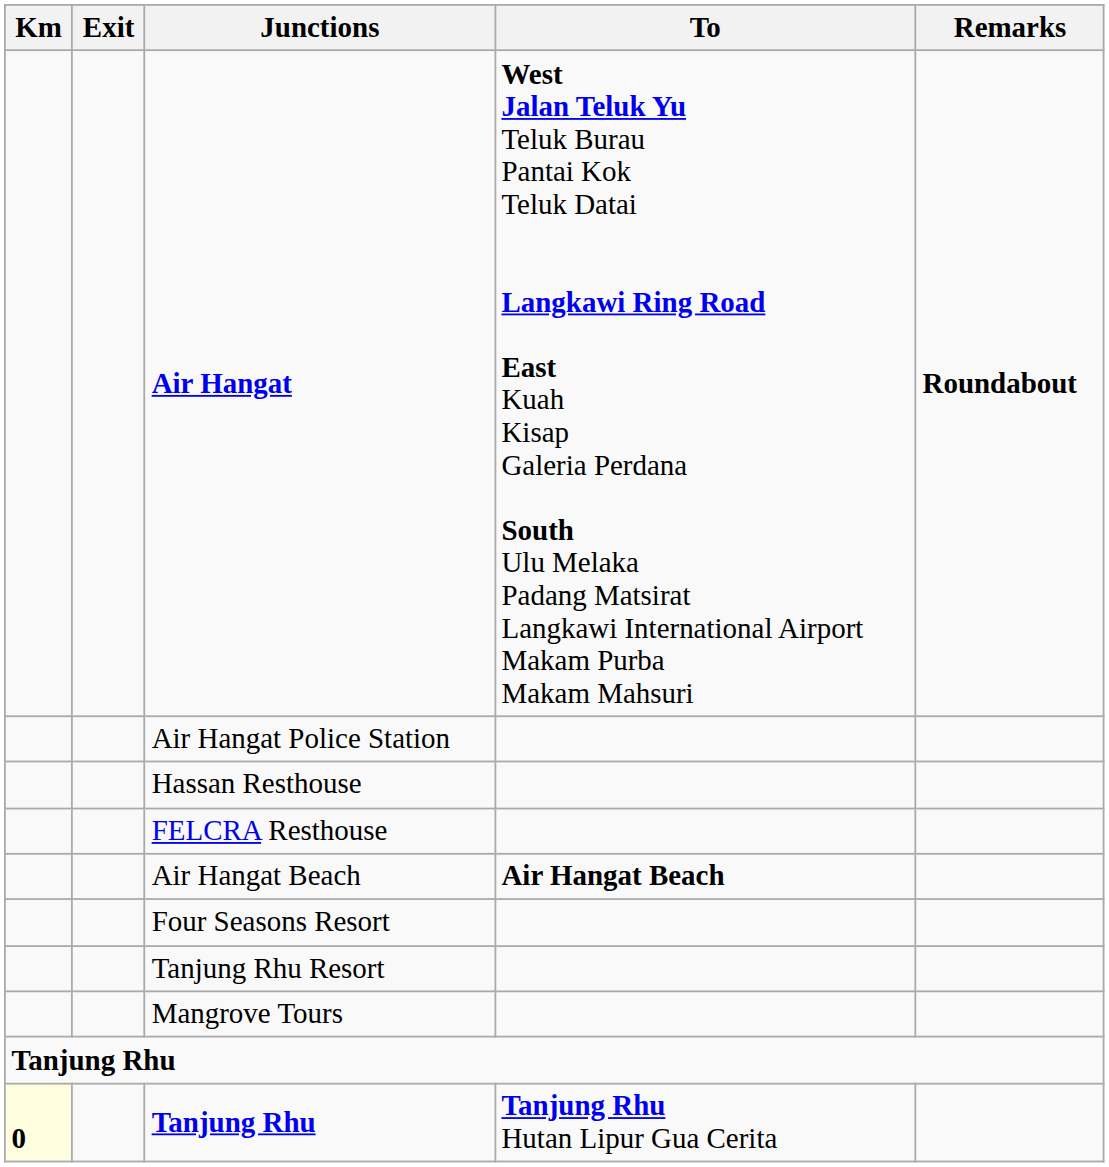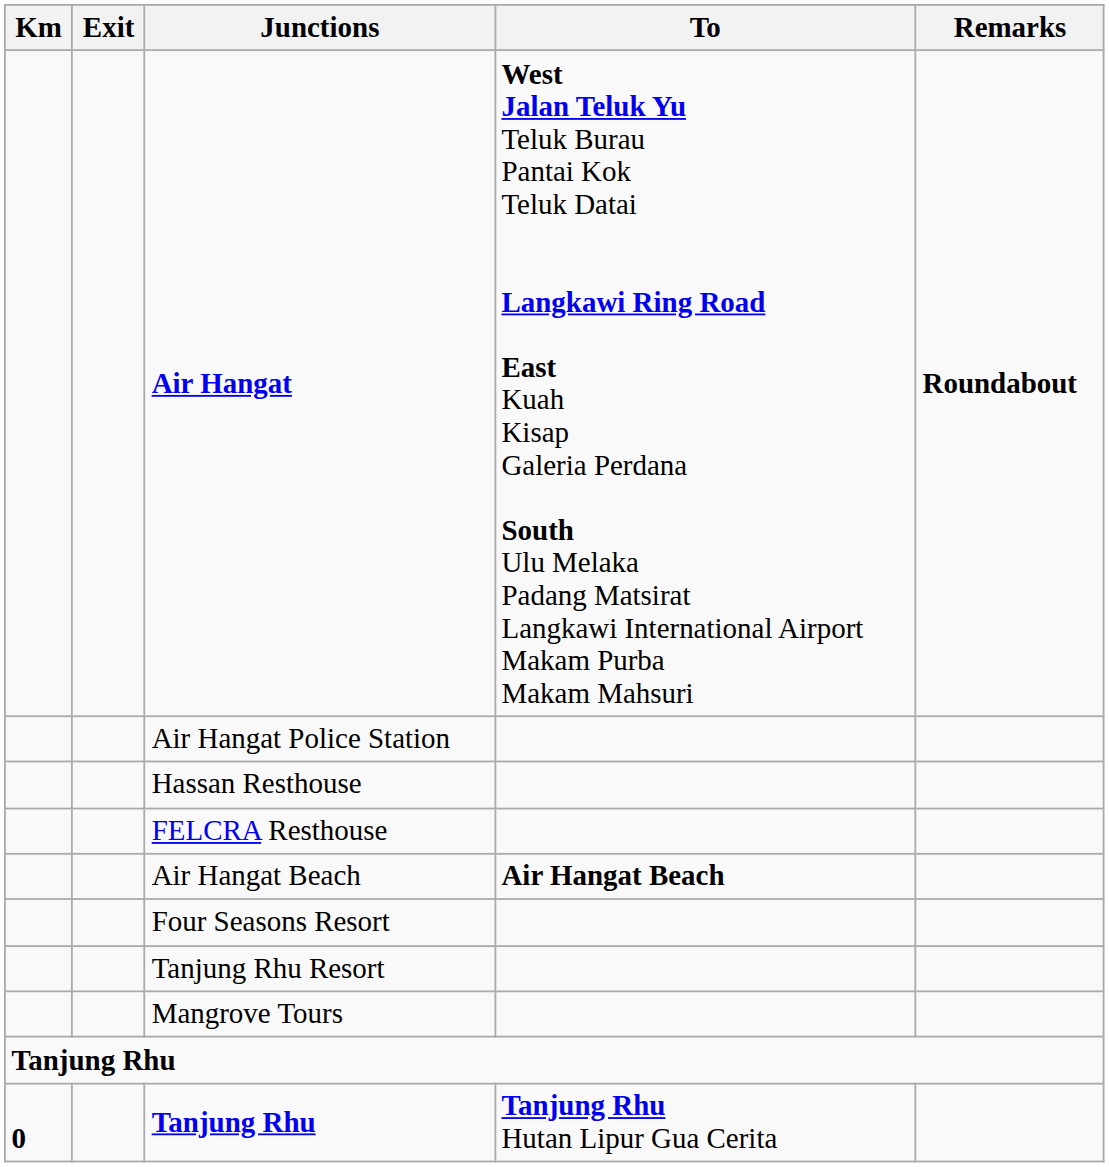(19, 1138) lightyellow background -> (19, 1138) no background
